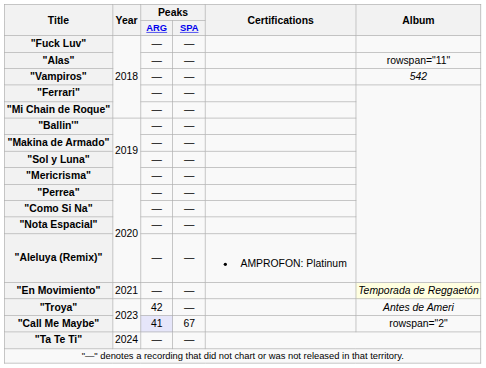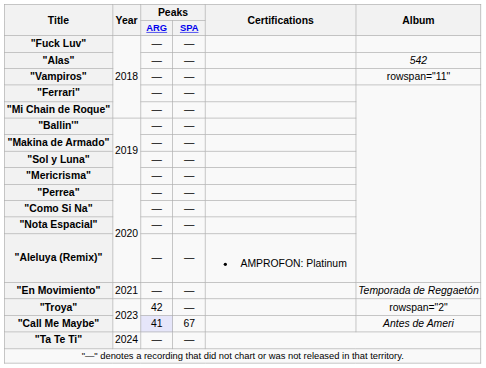(418, 60) rowspan="11" -> (418, 60) 542
(418, 77) 542 -> (418, 77) rowspan="11"
(418, 290) lightyellow background -> (418, 290) no background
(418, 307) Antes de Ameri -> (418, 307) rowspan="2"
(418, 323) rowspan="2" -> (418, 323) Antes de Ameri
